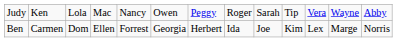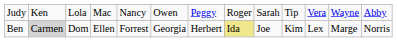(47, 28) no background -> (47, 28) lightgrey background
(233, 28) no background -> (233, 28) khaki background
